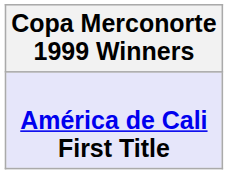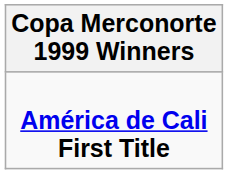(114, 134) lavender background -> (114, 134) no background
